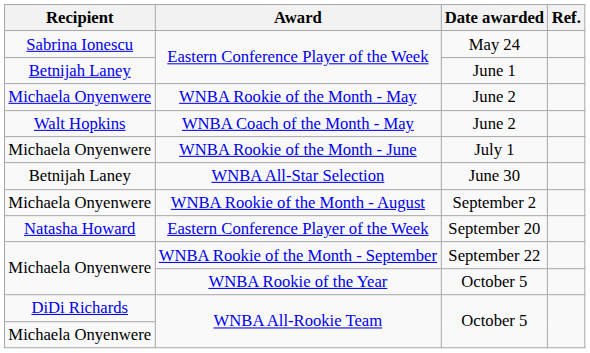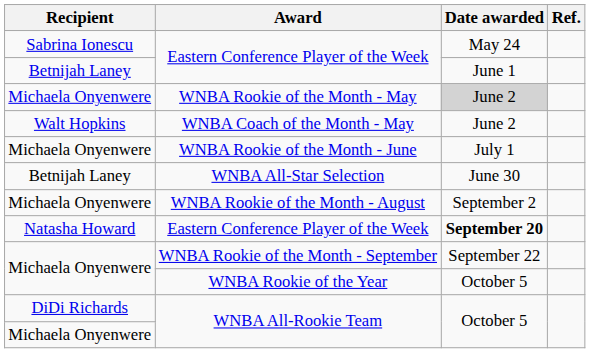(494, 96) no background -> (494, 96) lightgrey background
(494, 228) normal -> (494, 228) bold
